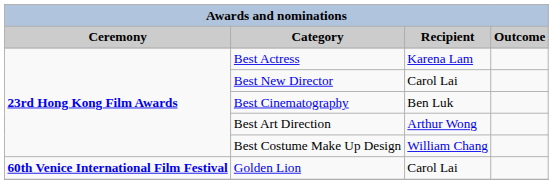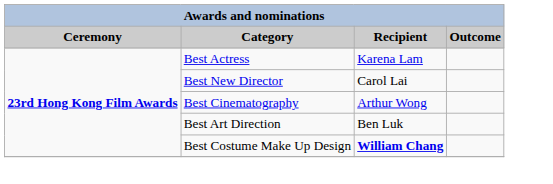(430, 102) Ben Luk -> (392, 102) Arthur Wong
(442, 124) Arthur Wong -> (380, 124) Ben Luk
(448, 146) normal -> (400, 146) bold
- row: (267, 168)
